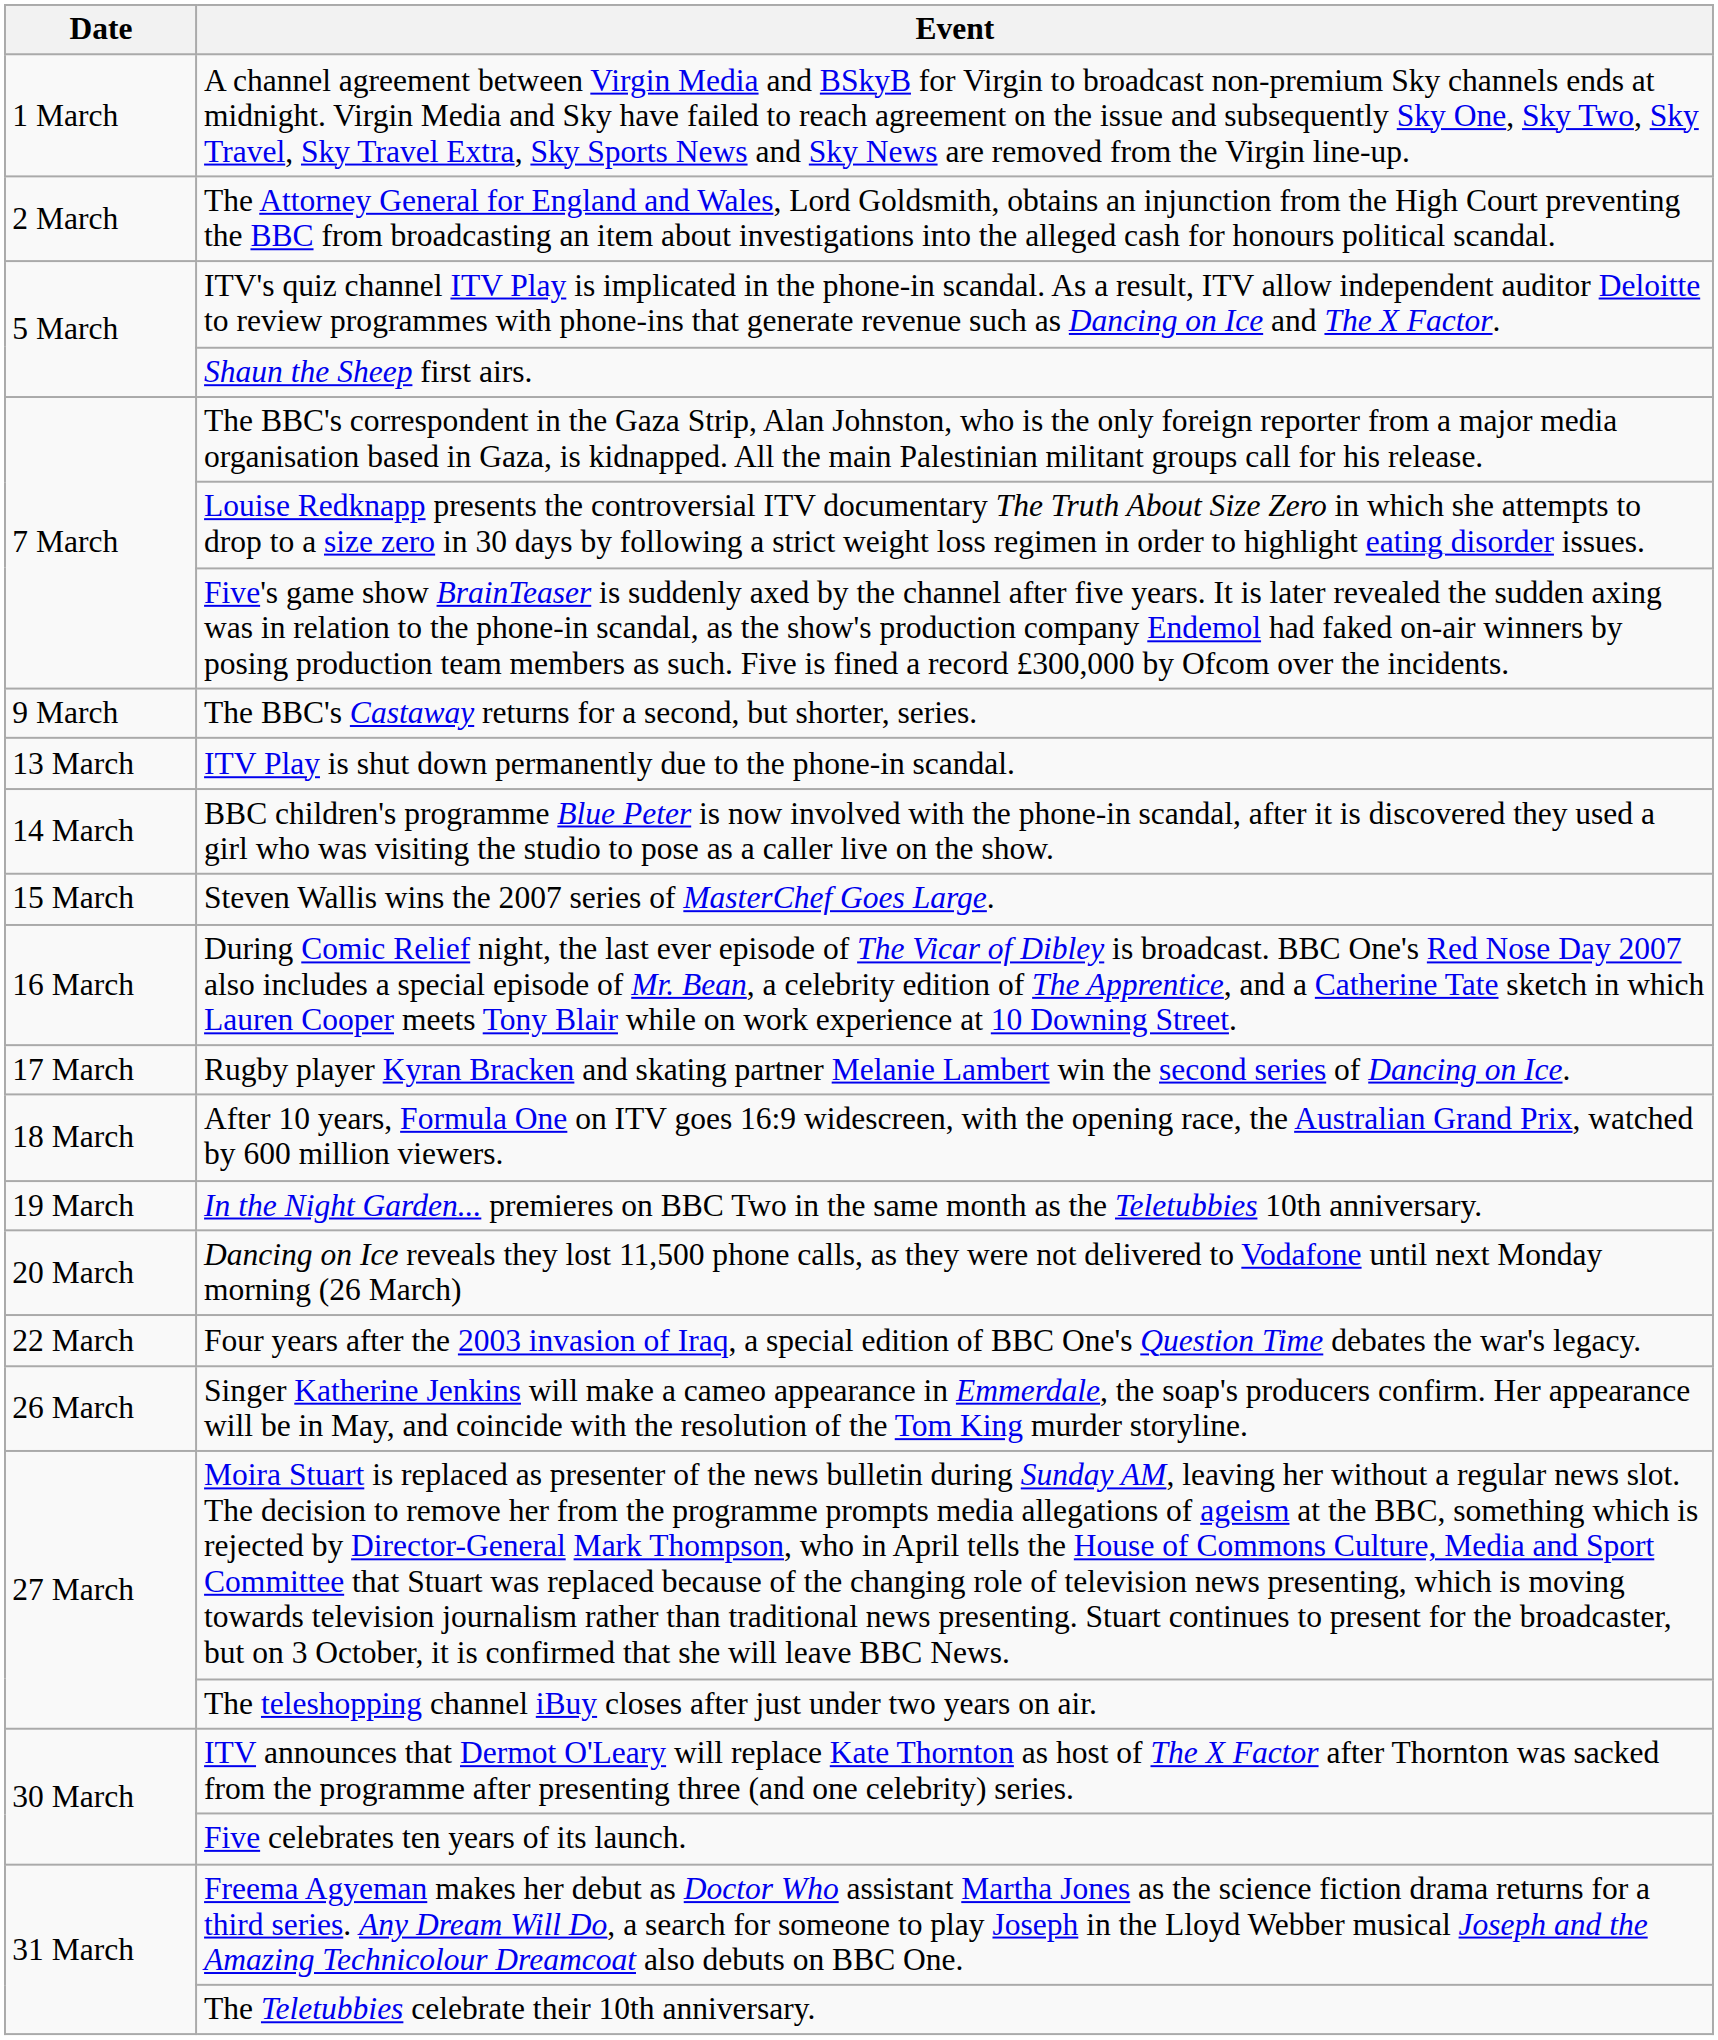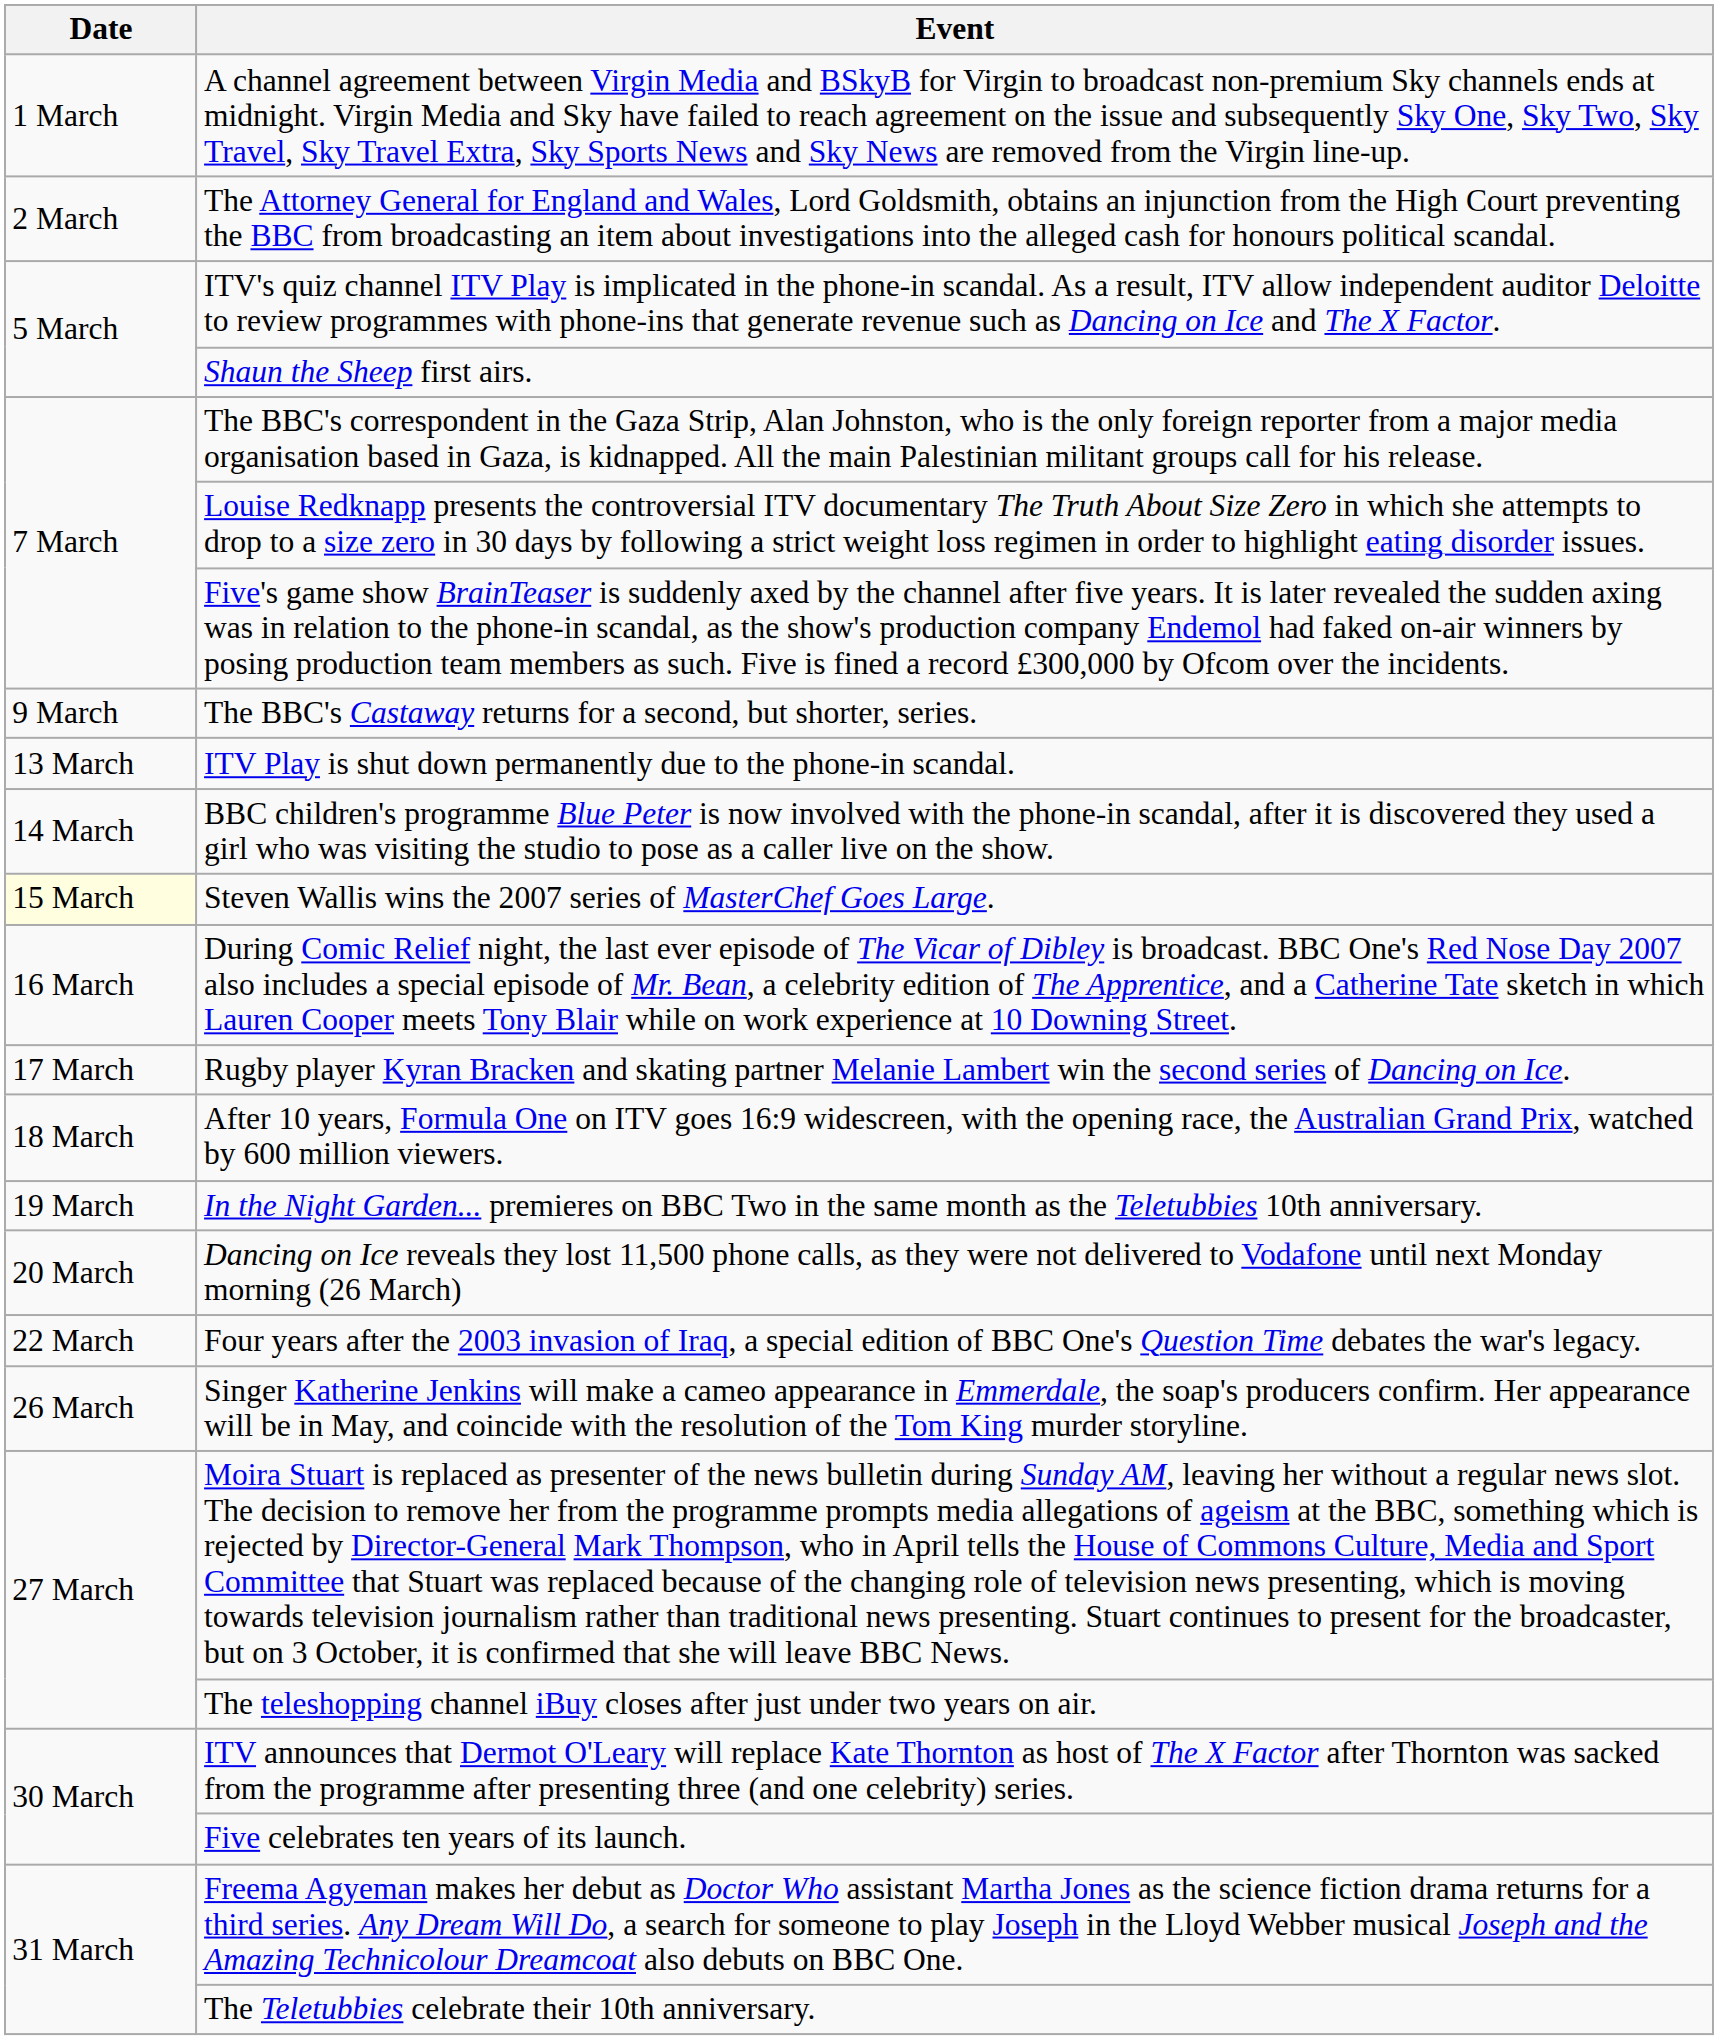(73, 898) no background -> (73, 898) lightyellow background
